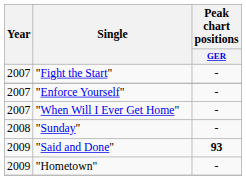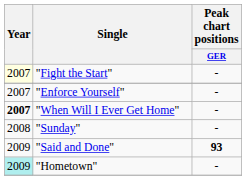(19, 73) no background -> (19, 73) lightyellow background
(19, 110) normal -> (19, 110) bold
(19, 166) no background -> (19, 166) paleturquoise background
